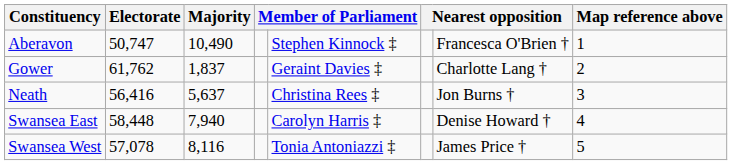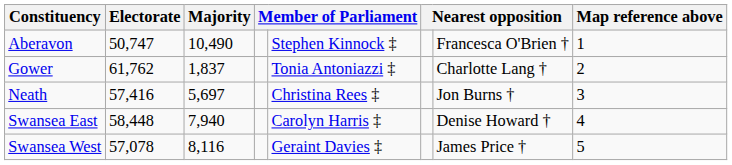(327, 69) Geraint Davies ‡ -> (333, 69) Tonia Antoniazzi ‡
(131, 95) 56,416 -> (131, 95) 57,416
(206, 95) 5,637 -> (206, 95) 5,697
(333, 146) Tonia Antoniazzi ‡ -> (327, 146) Geraint Davies ‡
